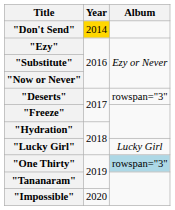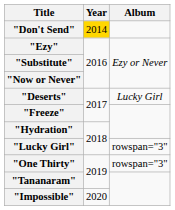(140, 96) rowspan="3" -> (140, 96) Lucky Girl
(140, 146) Lucky Girl -> (140, 146) rowspan="3"
(140, 163) lightblue background -> (140, 163) no background
